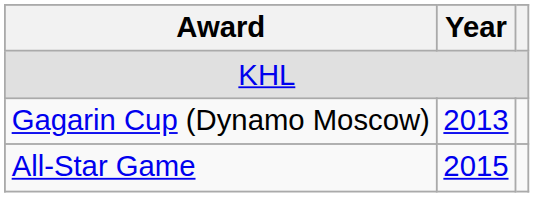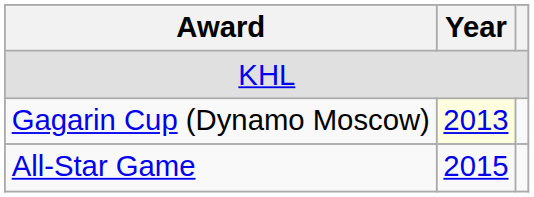(476, 120) no background -> (476, 120) lightyellow background
